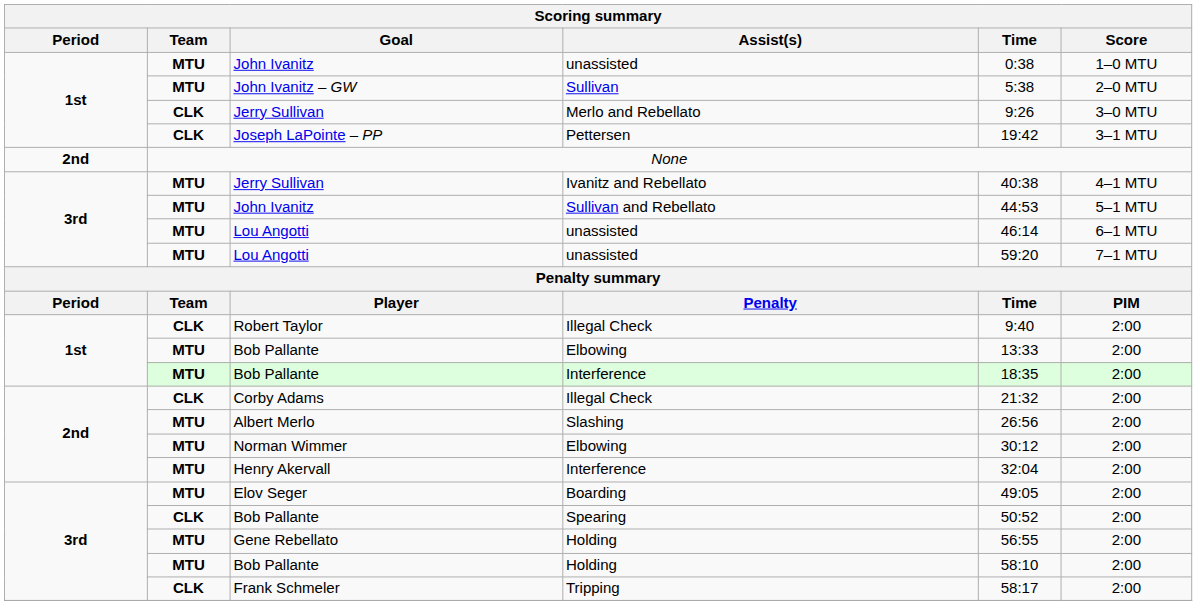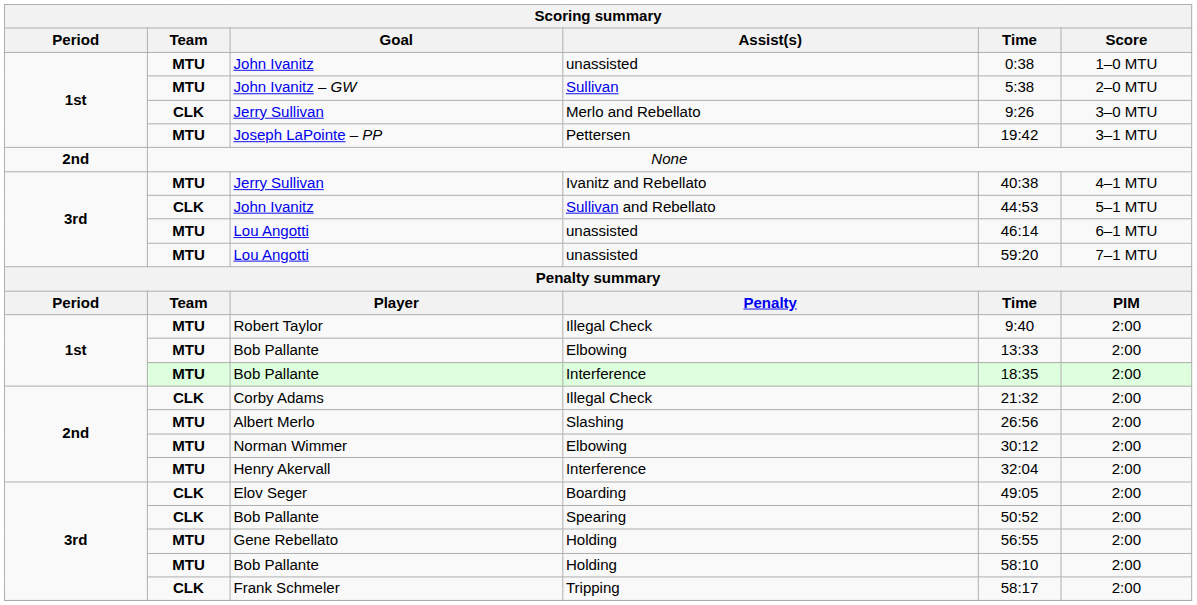(188, 135) CLK -> (188, 135) MTU
(188, 207) MTU -> (188, 207) CLK
(188, 326) CLK -> (188, 326) MTU
(188, 493) MTU -> (188, 493) CLK
